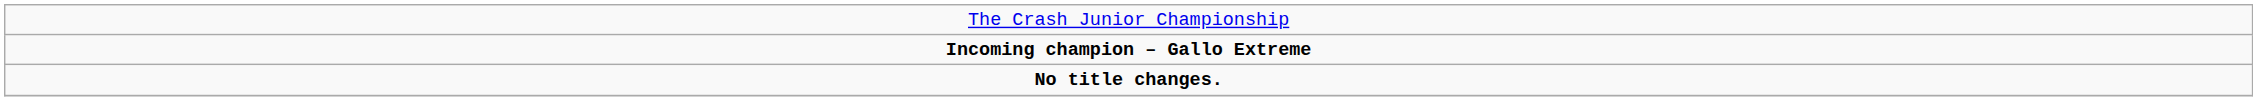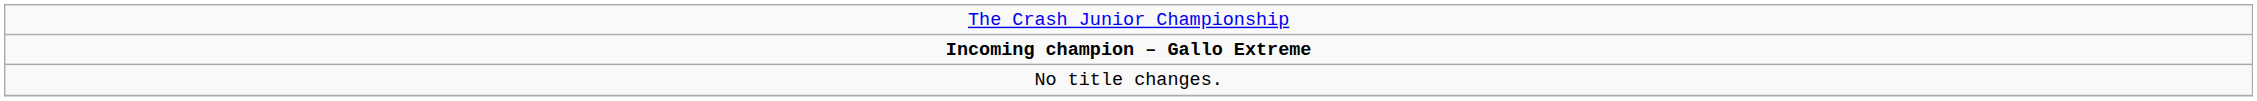(1129, 80) bold -> (1129, 80) normal
